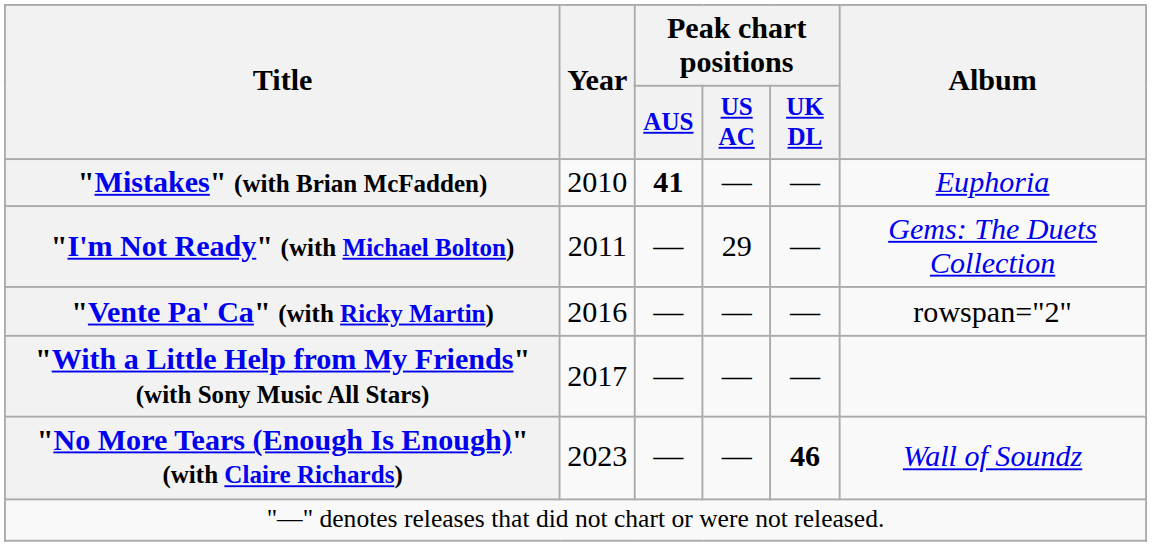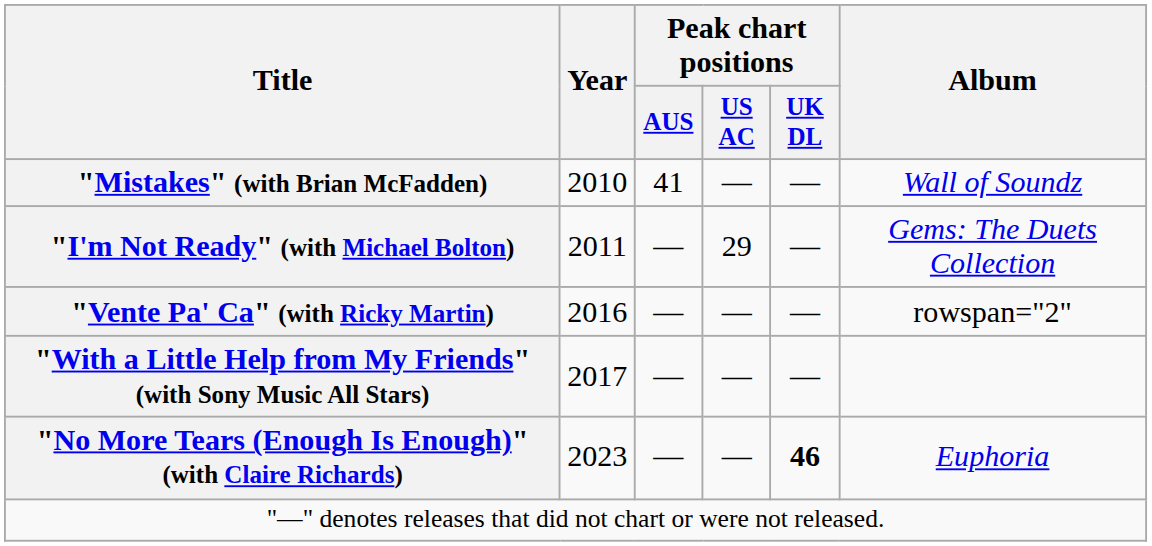(668, 181) bold -> (668, 181) normal
(993, 181) Euphoria -> (993, 181) Wall of Soundz
(993, 457) Wall of Soundz -> (993, 457) Euphoria
